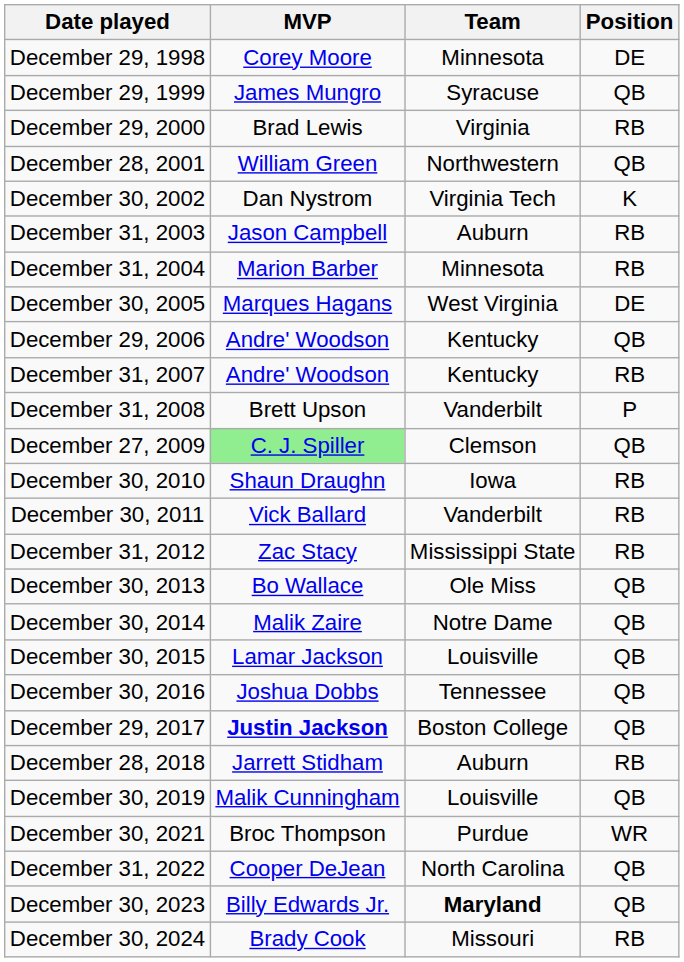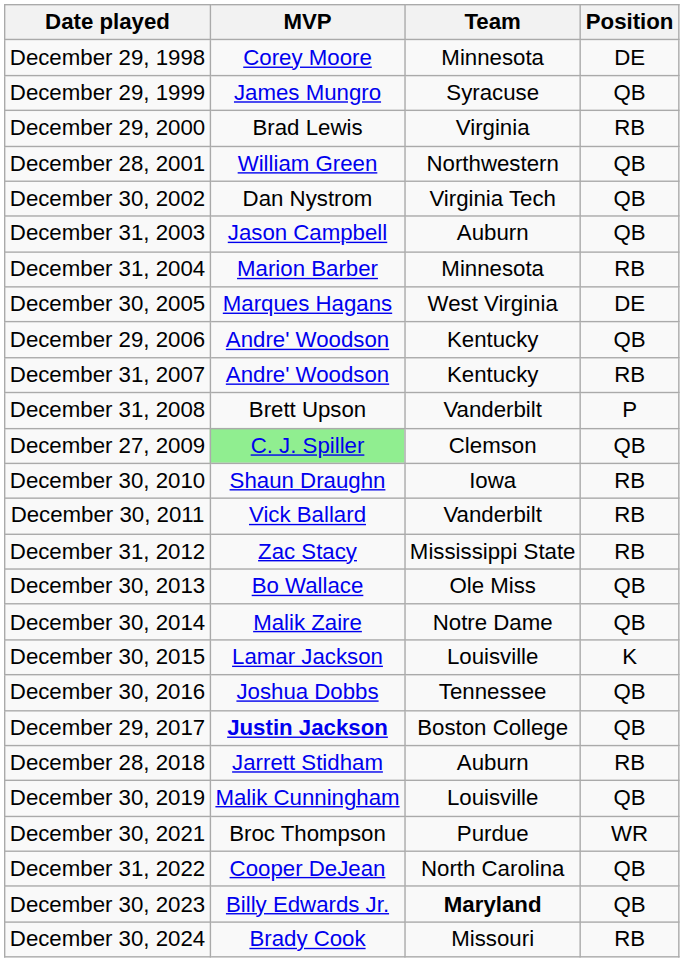(630, 198) K -> (630, 198) QB
(630, 233) RB -> (630, 233) QB
(630, 657) QB -> (630, 657) K
